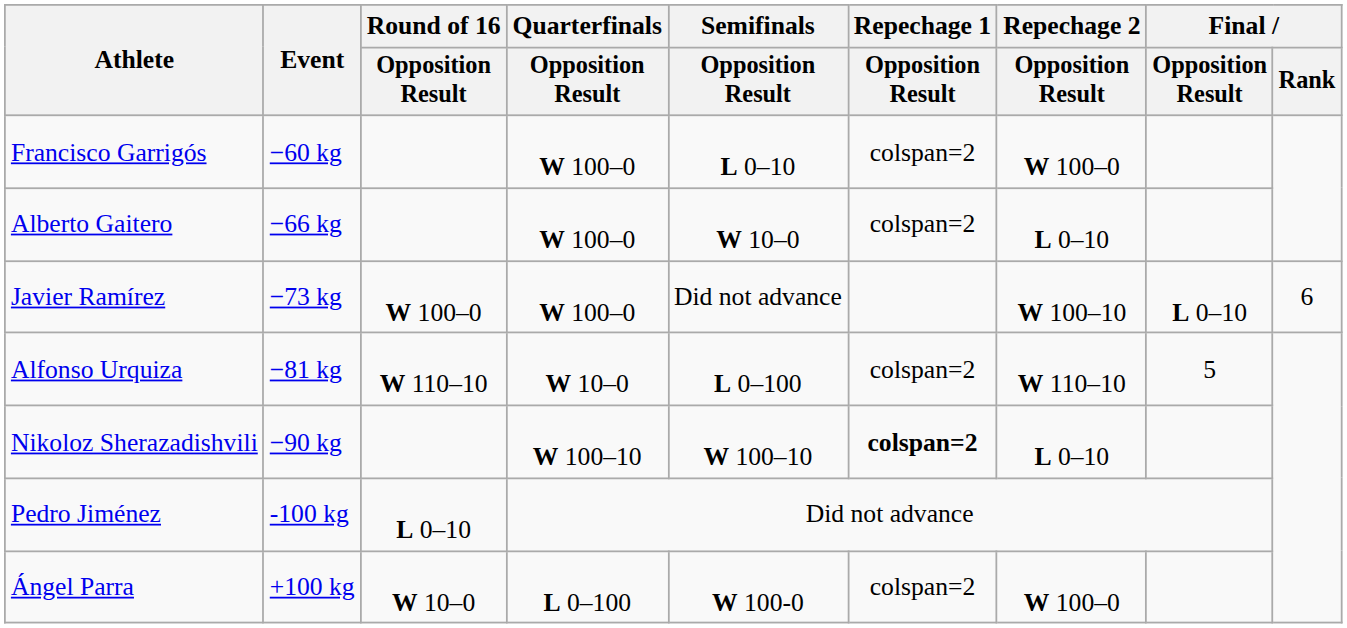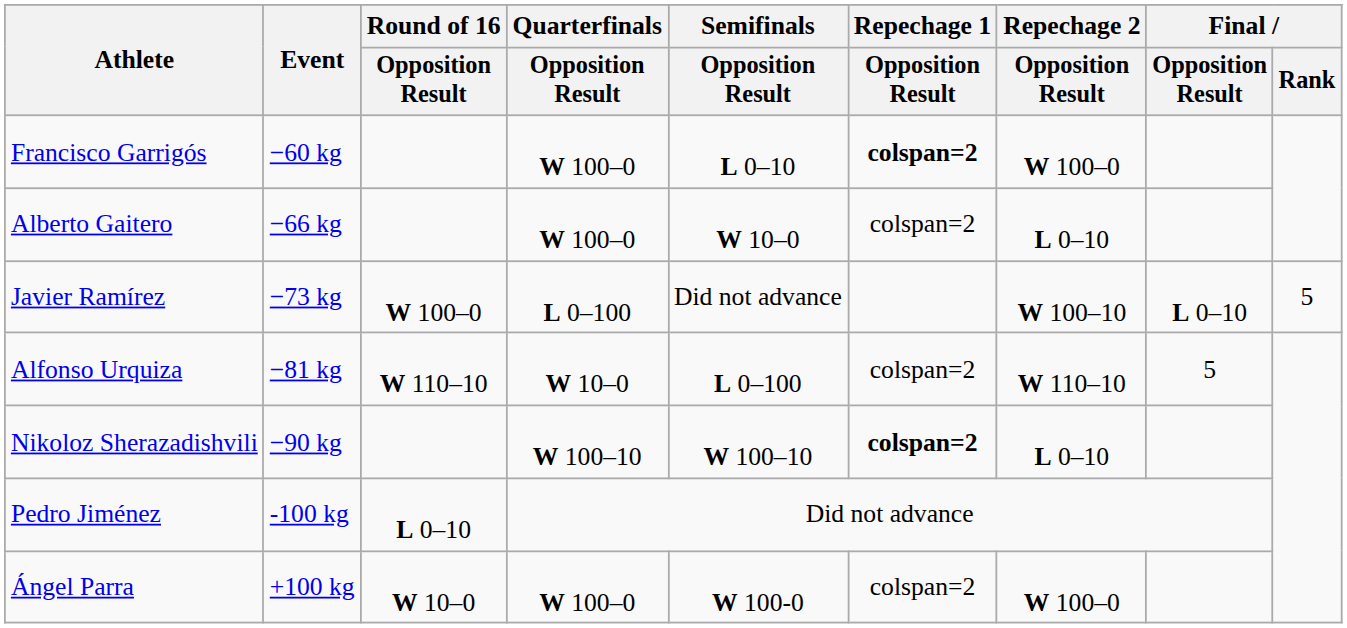(922, 151) normal -> (922, 151) bold
(587, 312) W 100–0 -> (587, 312) L 0–100
(1307, 296) 6 -> (1307, 296) 5
(587, 602) L 0–100 -> (587, 602) W 100–0
